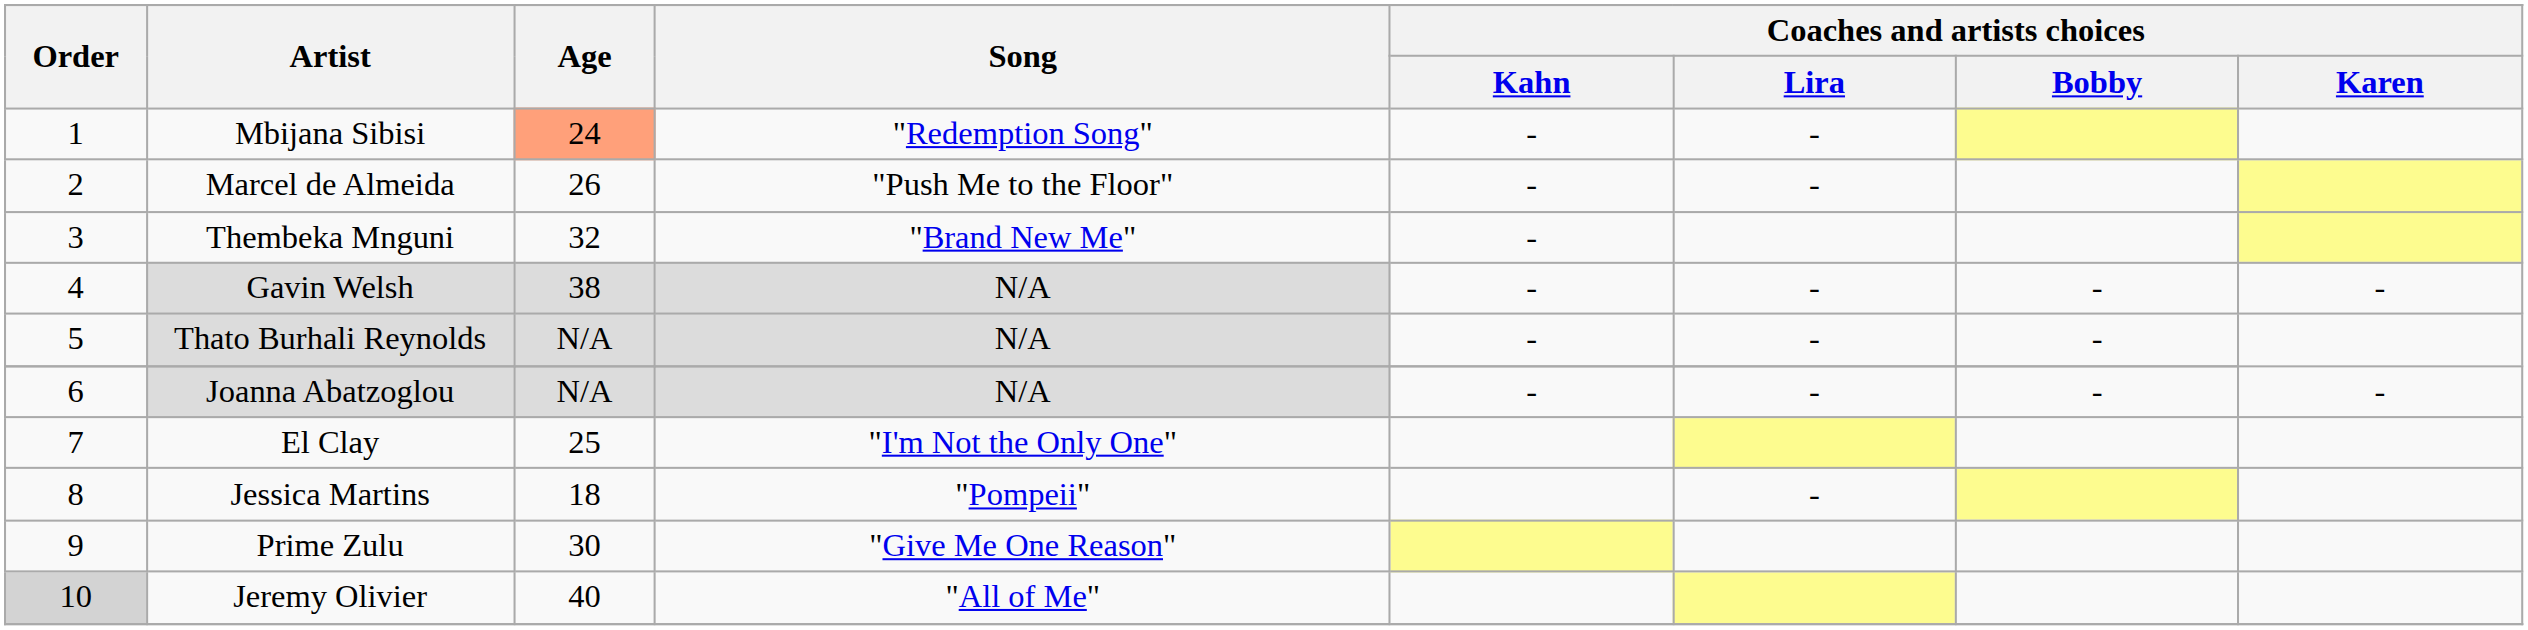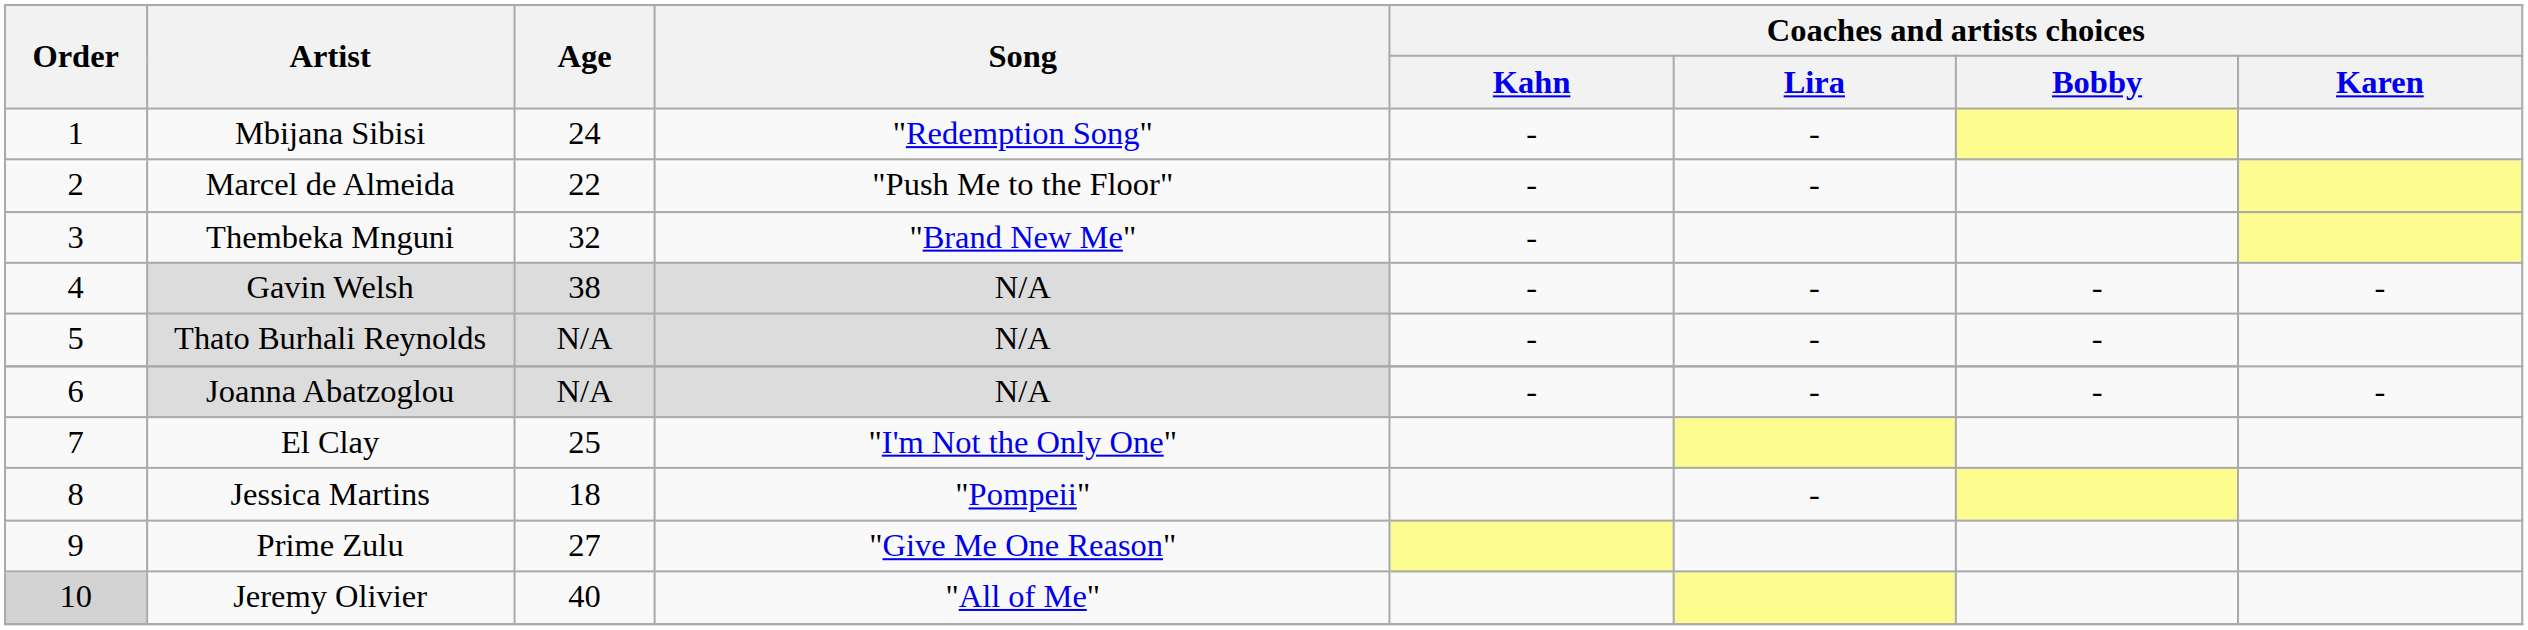(585, 133) lightsalmon background -> (585, 133) no background
(585, 184) 26 -> (585, 184) 22
(585, 545) 30 -> (585, 545) 27
